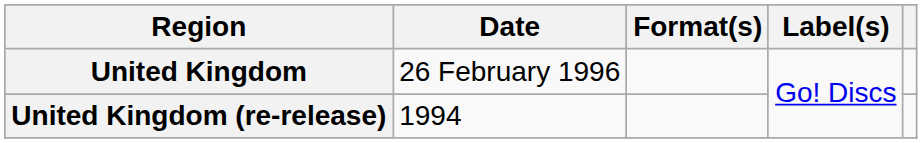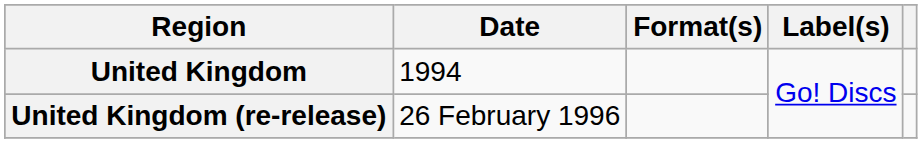(510, 71) 26 February 1996 -> (430, 71) 1994
(430, 115) 1994 -> (510, 115) 26 February 1996
